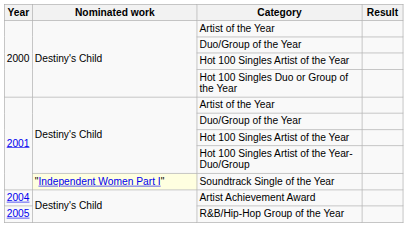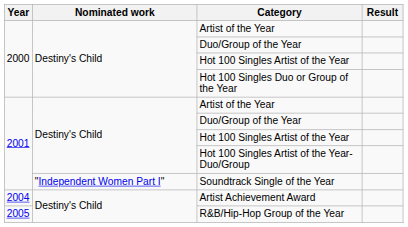(100, 181) lightyellow background -> (100, 181) no background
